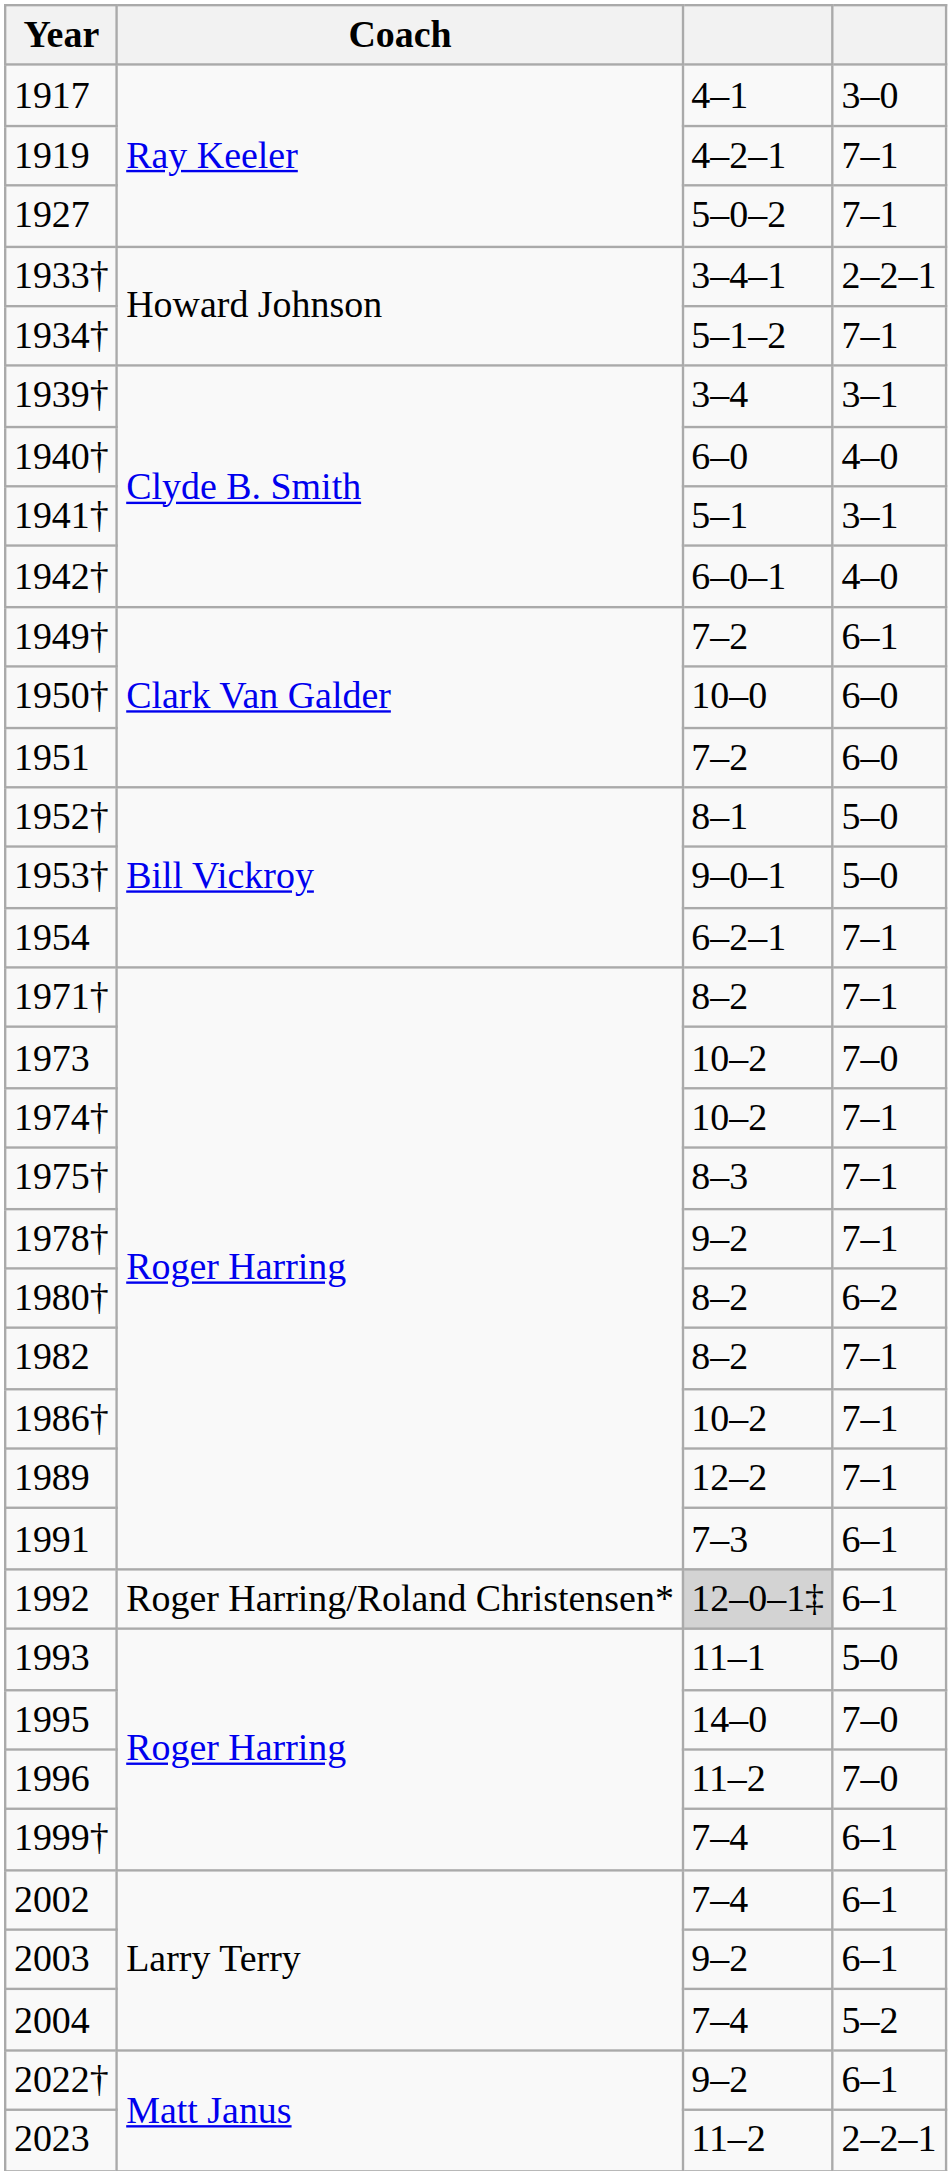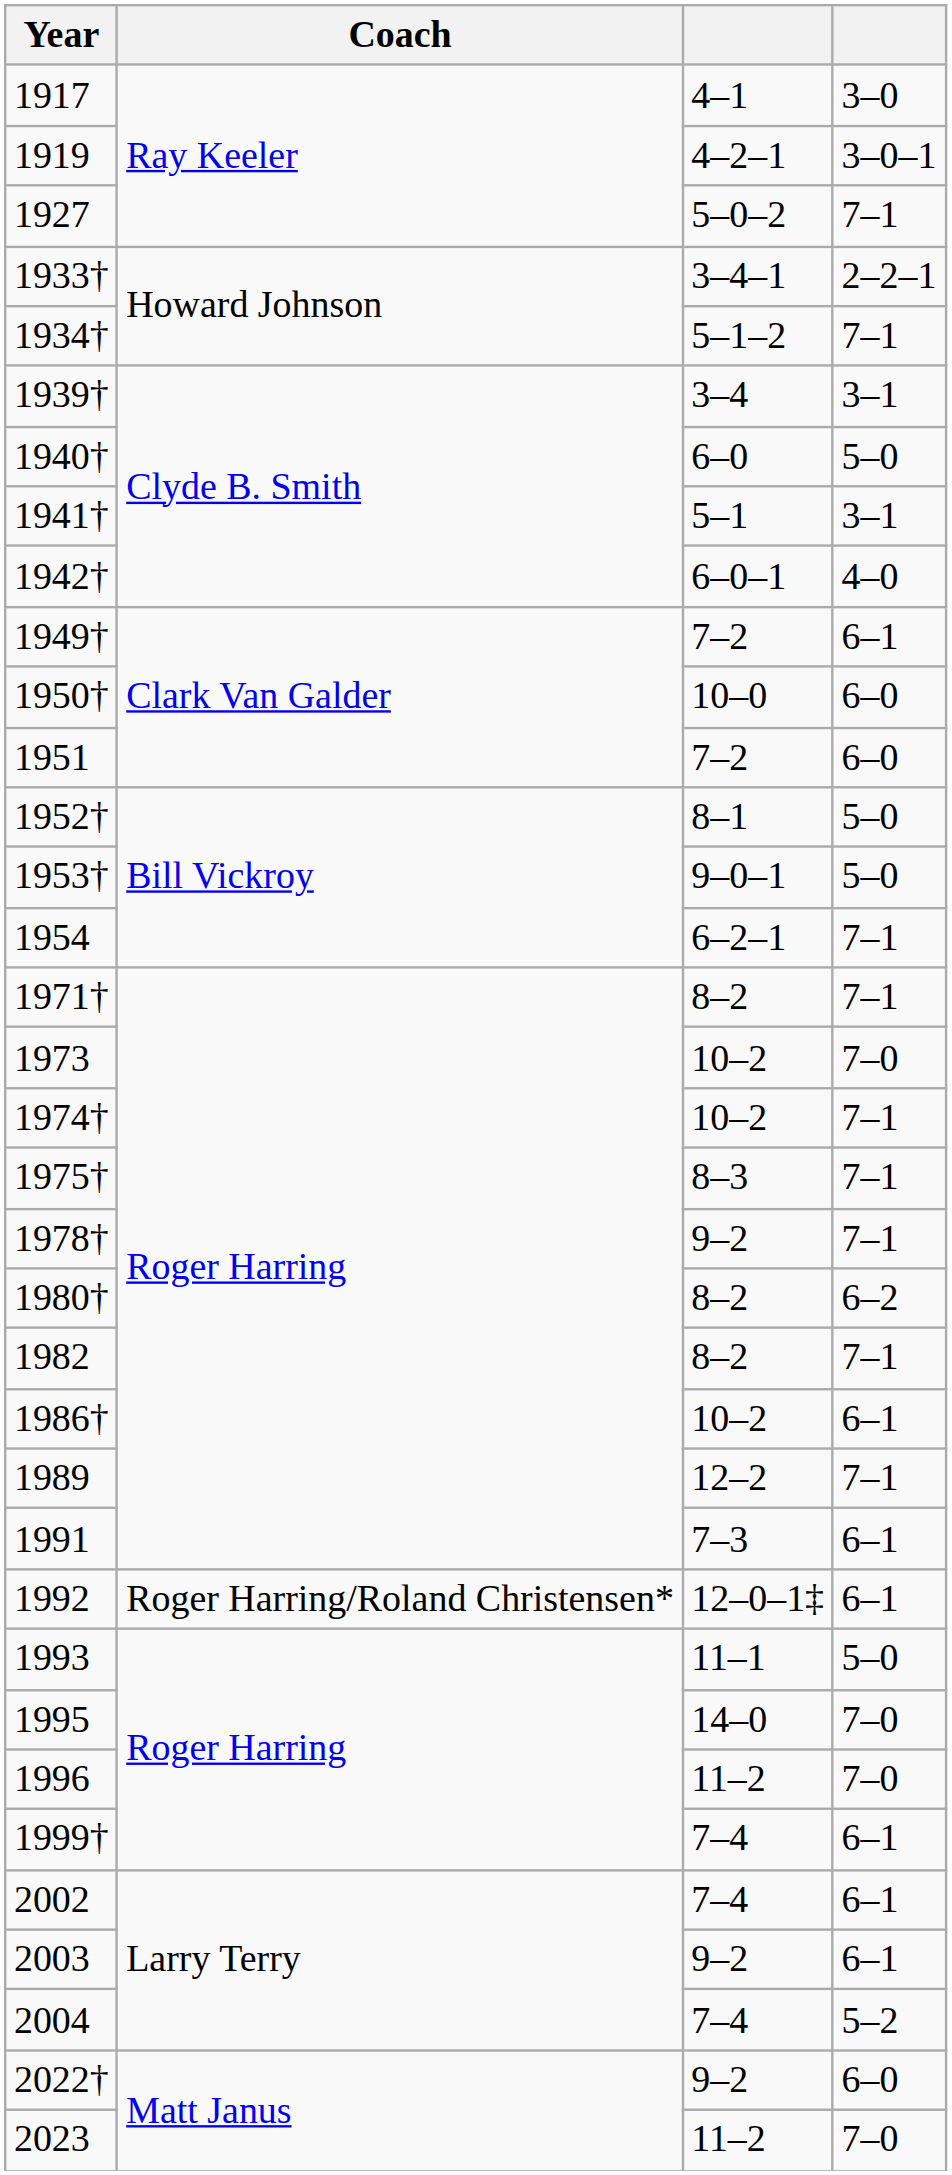(870, 154) 7–1 -> (889, 154) 3–0–1
(870, 455) 4–0 -> (870, 455) 5–0
(870, 1417) 7–1 -> (870, 1417) 6–1
(758, 1598) lightgrey background -> (758, 1598) no background
(870, 2079) 6–1 -> (870, 2079) 6–0
(889, 2139) 2–2–1 -> (870, 2139) 7–0
